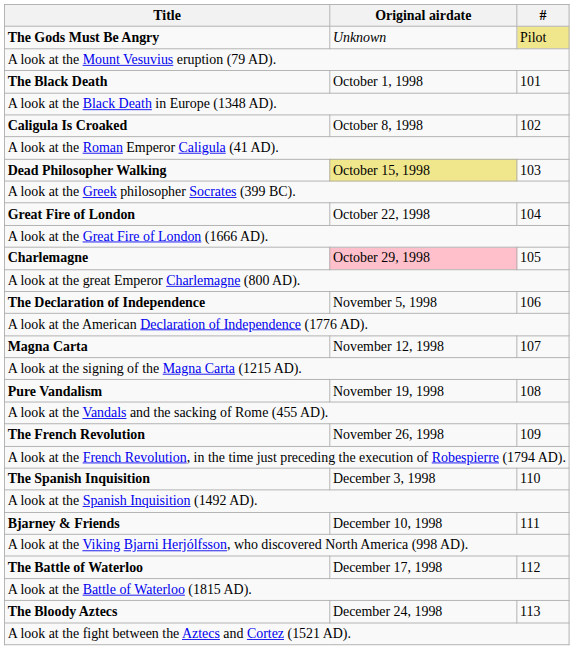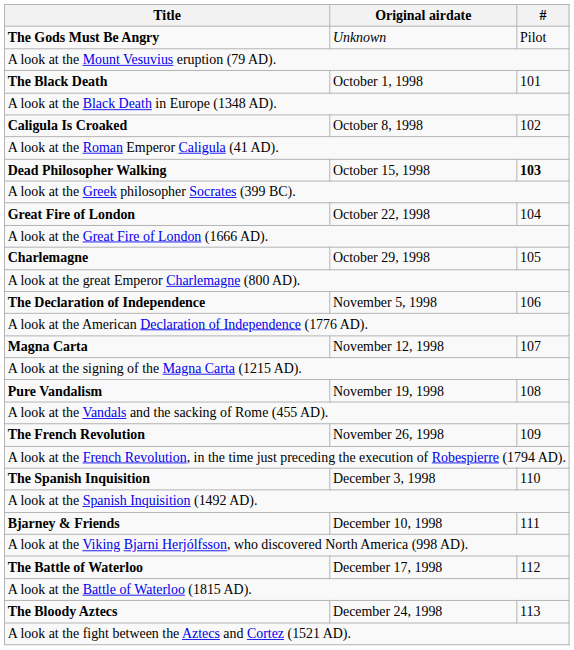(533, 37) khaki background -> (533, 37) no background
(381, 170) khaki background -> (381, 170) no background
(531, 170) normal -> (531, 170) bold
(381, 258) pink background -> (381, 258) no background
